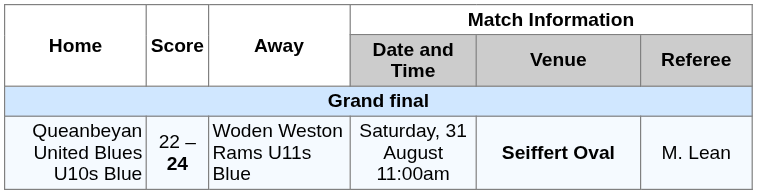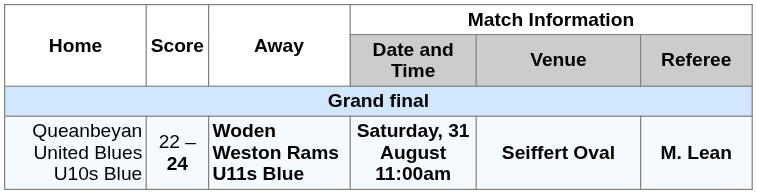(278, 152) normal -> (276, 152) bold
(413, 152) normal -> (413, 152) bold
(696, 152) normal -> (696, 152) bold
